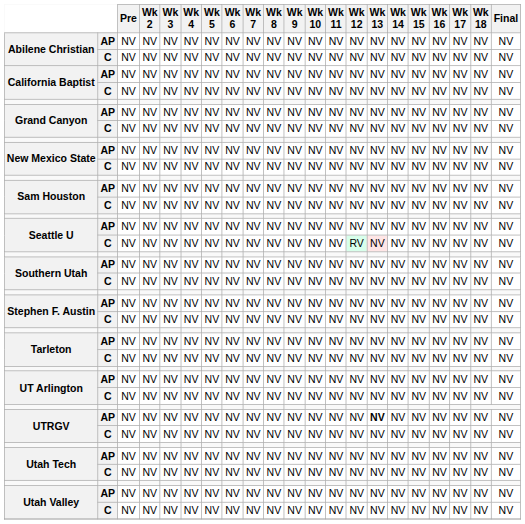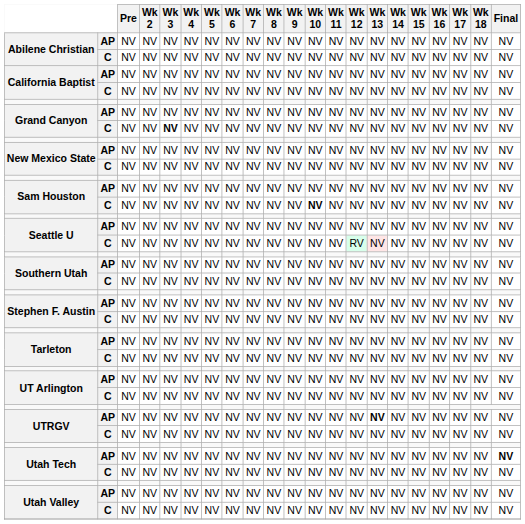(170, 129) normal -> (170, 129) bold
(315, 206) normal -> (315, 206) bold
(506, 456) normal -> (506, 456) bold
